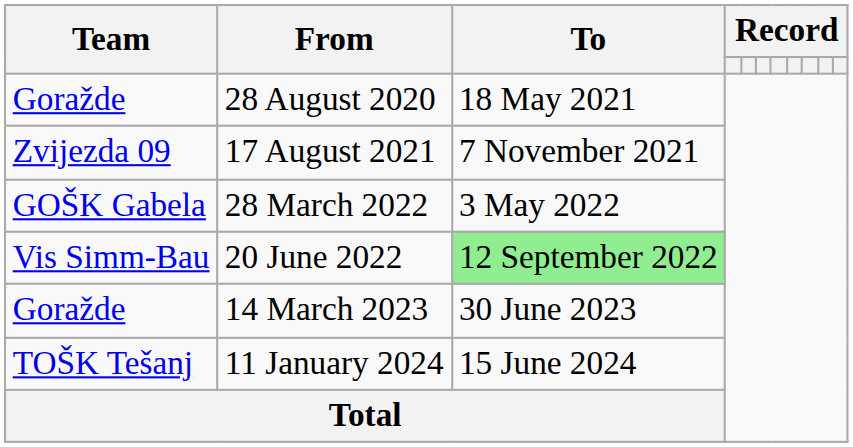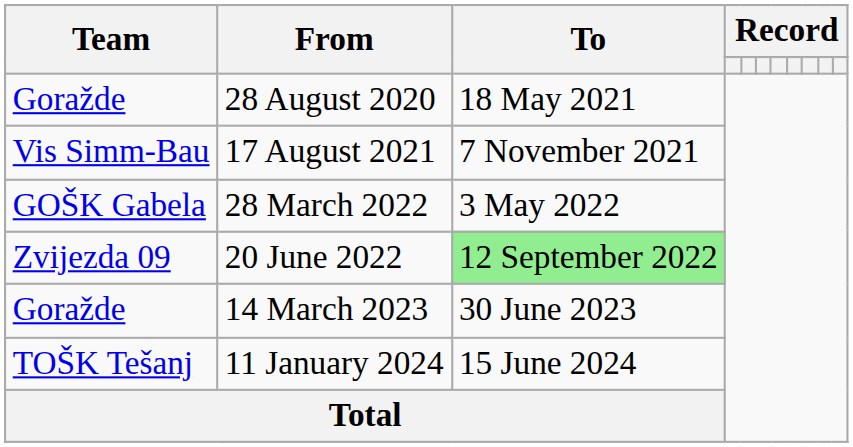(92, 151) Zvijezda 09 -> (111, 151) Vis Simm-Bau
(111, 257) Vis Simm-Bau -> (92, 257) Zvijezda 09
